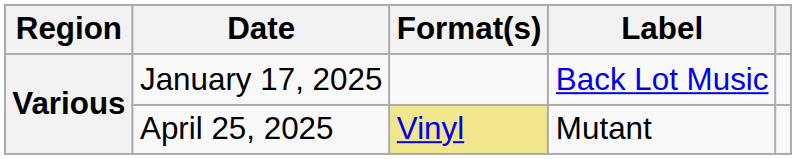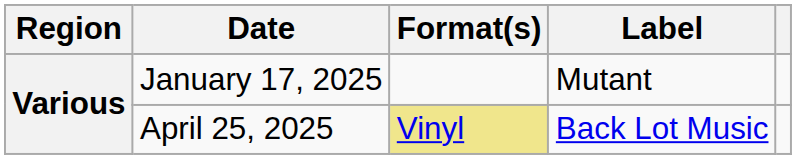(662, 79) Back Lot Music -> (604, 79) Mutant
(604, 128) Mutant -> (662, 128) Back Lot Music
